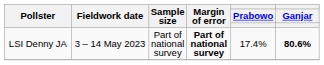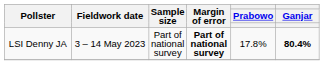(253, 44) 17.4% -> (253, 44) 17.8%
(297, 44) 80.6% -> (297, 44) 80.4%
